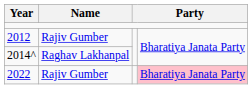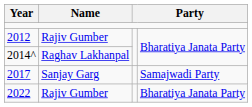+ row: (19, 74)
(192, 74) pink background -> (192, 93) no background
